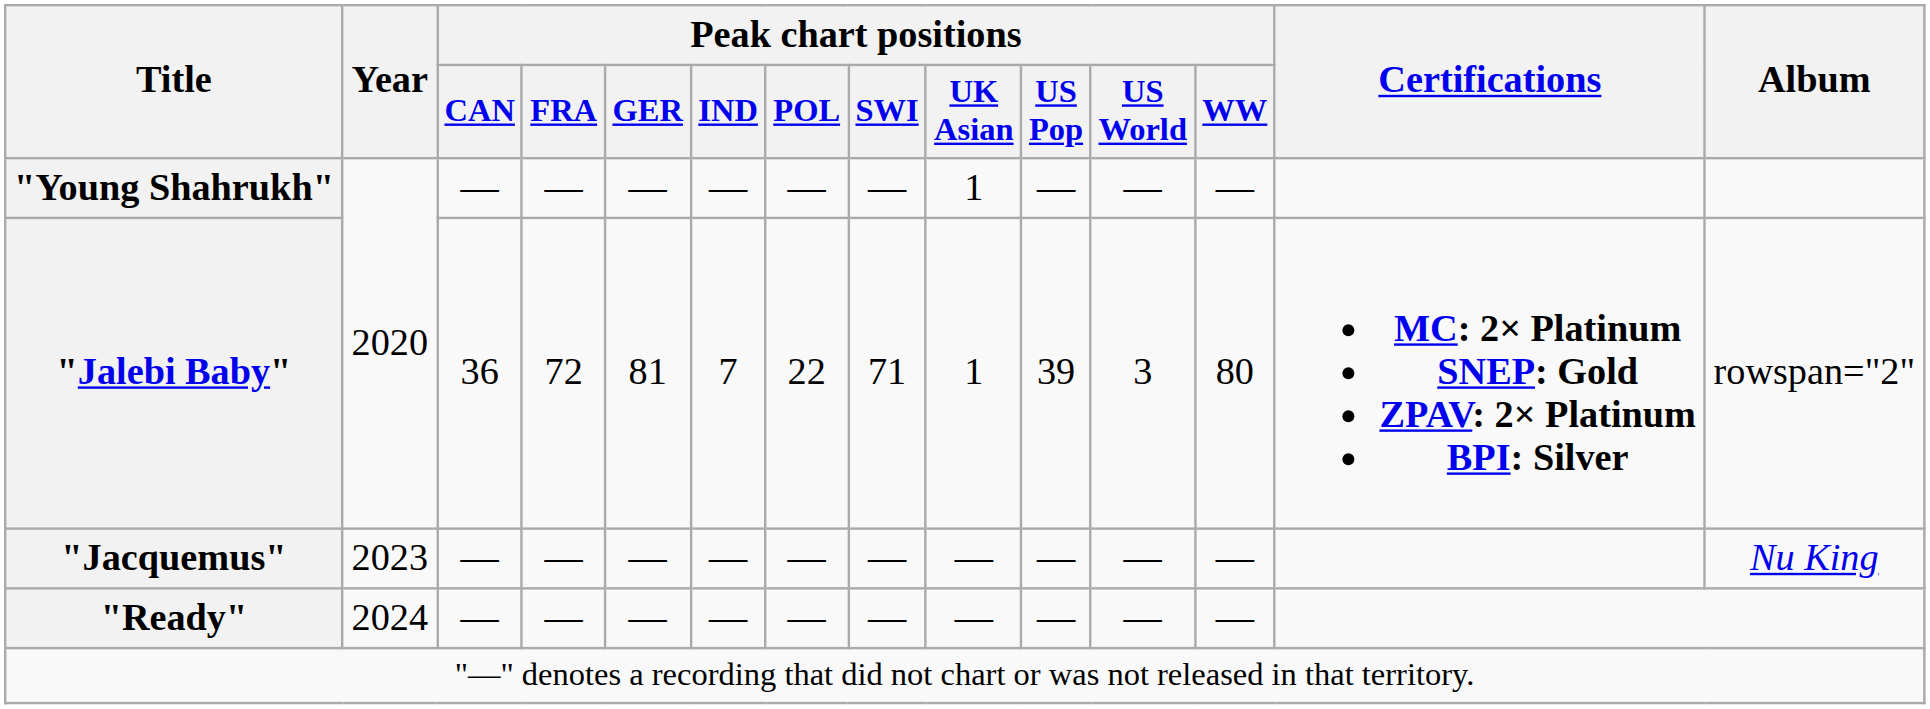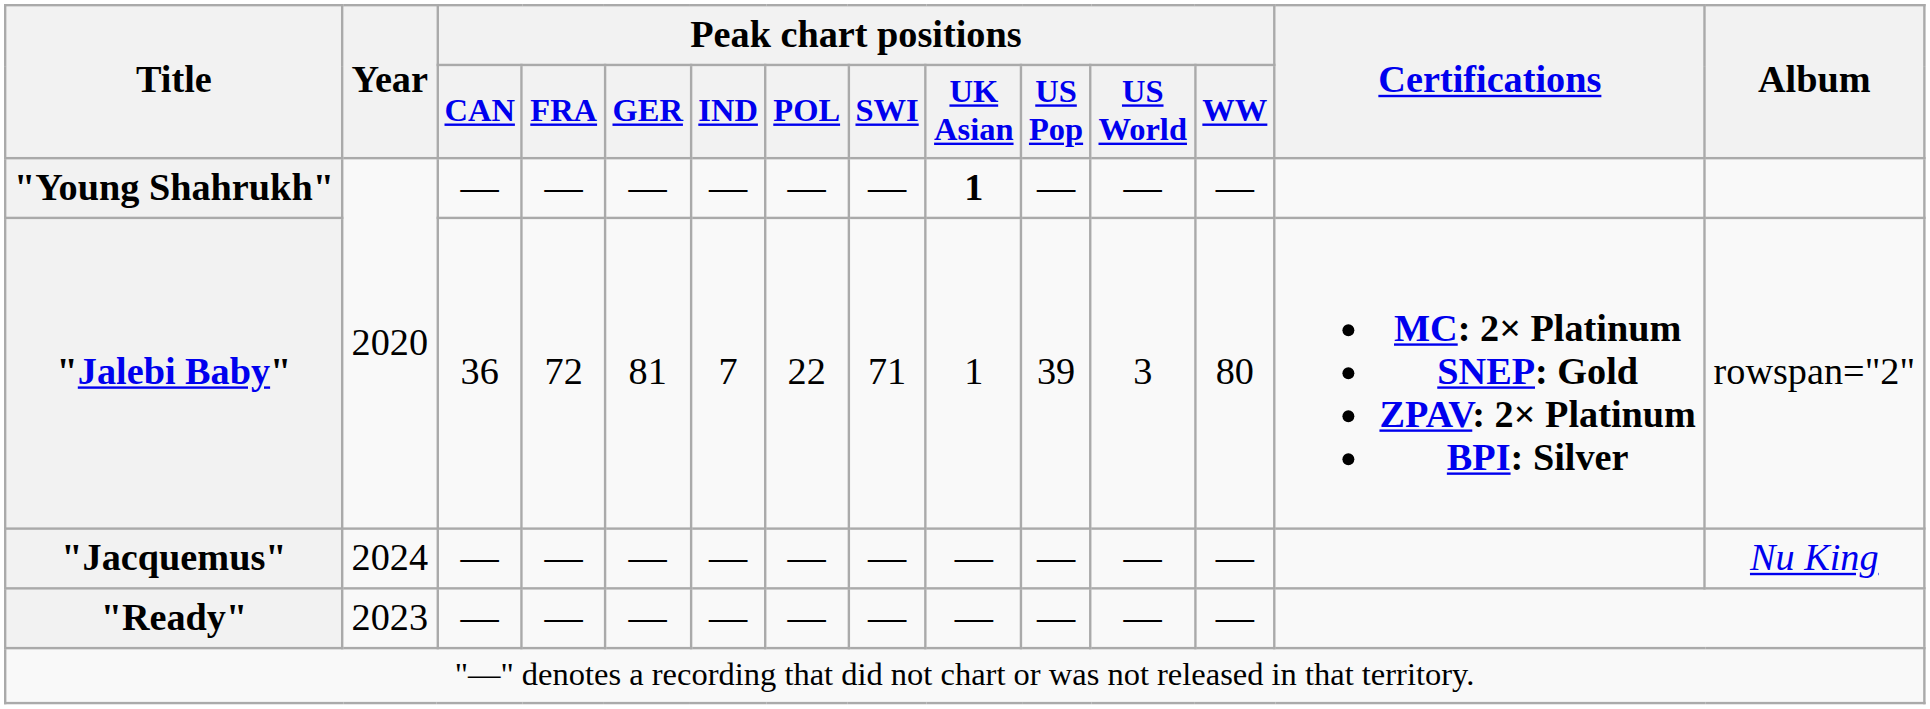(974, 187) normal -> (974, 187) bold
(390, 557) 2023 -> (390, 557) 2024
(390, 617) 2024 -> (390, 617) 2023
